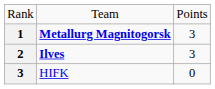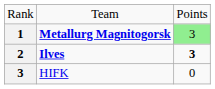(192, 34) no background -> (192, 34) lightgreen background
(192, 53) normal -> (192, 53) bold
